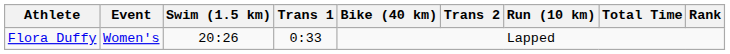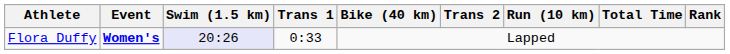(131, 38) normal -> (131, 38) bold
(218, 38) no background -> (218, 38) lavender background
